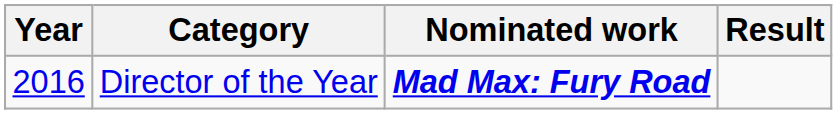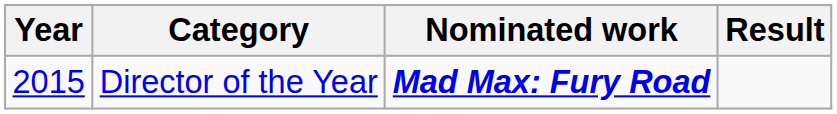(49, 81) 2016 -> (49, 81) 2015
